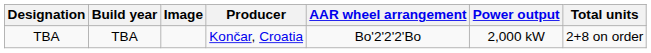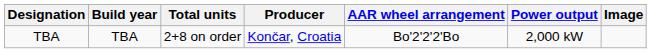columns swapped: (605, 15) <-> (183, 15)
